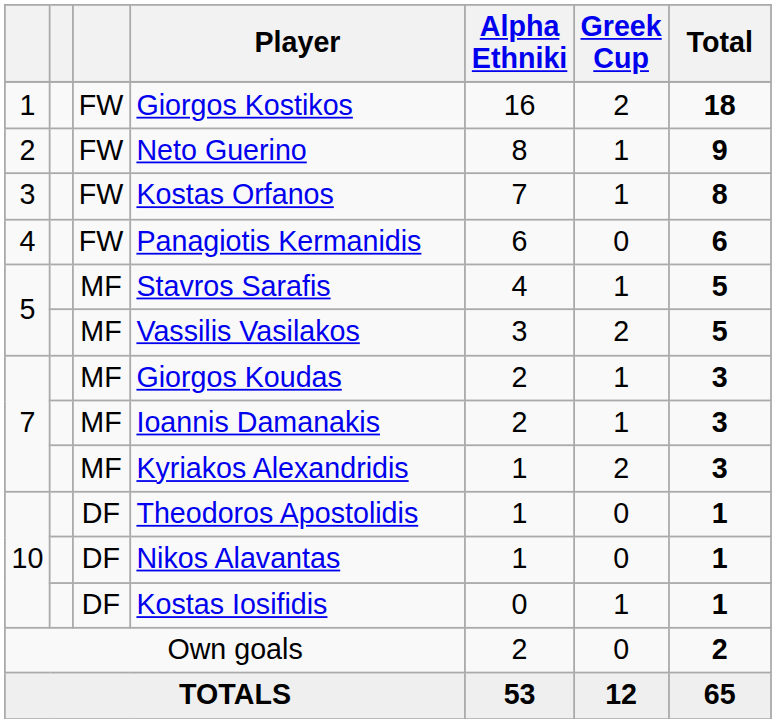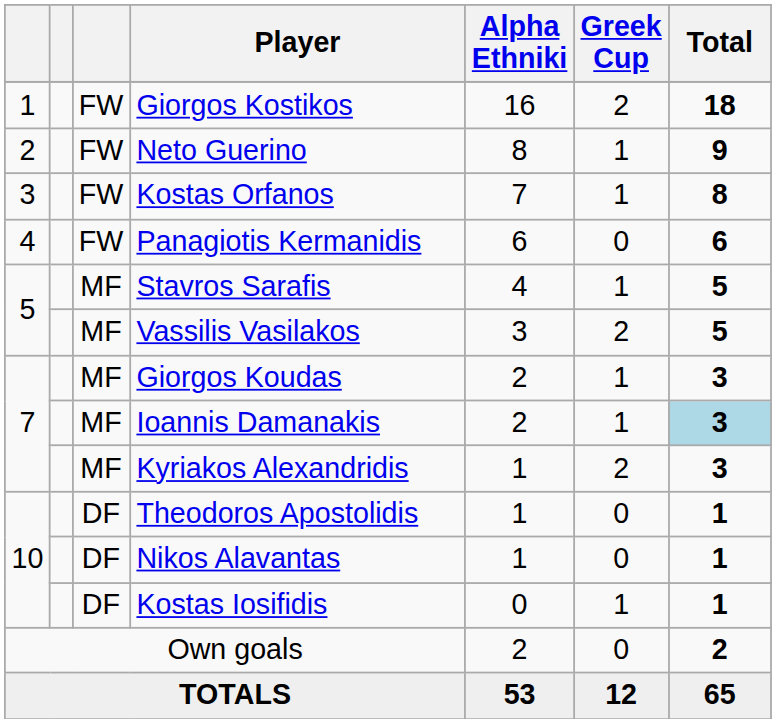(720, 422) no background -> (720, 422) lightblue background
